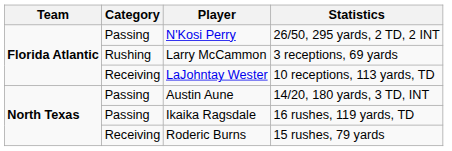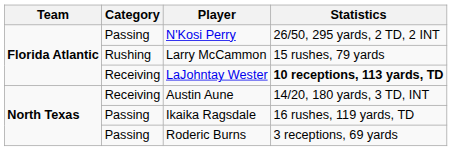(336, 55) 3 receptions, 69 yards -> (329, 55) 15 rushes, 79 yards
(354, 75) normal -> (358, 75) bold
(127, 95) Passing -> (132, 95) Receiving
(132, 135) Receiving -> (127, 135) Passing
(329, 135) 15 rushes, 79 yards -> (336, 135) 3 receptions, 69 yards
